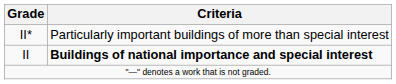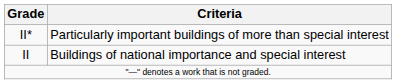(211, 55) bold -> (198, 55) normal
